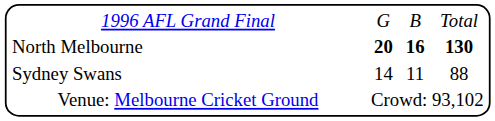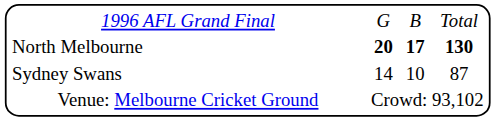(415, 47) 16 -> (415, 47) 17
(415, 74) 11 -> (415, 74) 10
(459, 74) 88 -> (459, 74) 87
